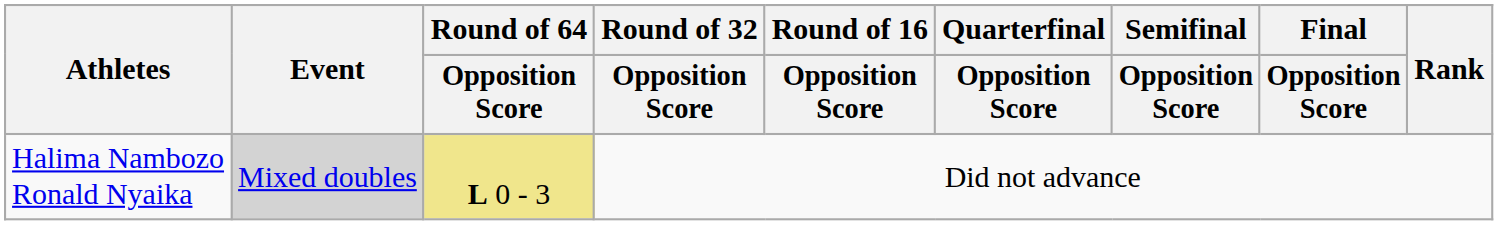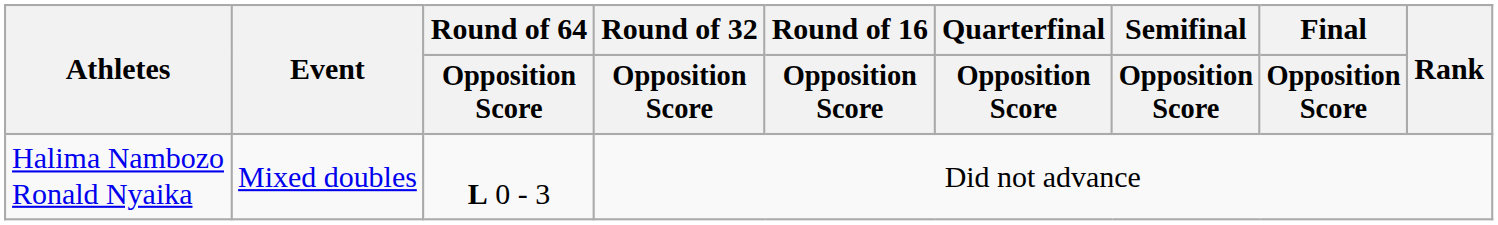(327, 176) lightgrey background -> (327, 176) no background
(509, 194) khaki background -> (509, 194) no background
